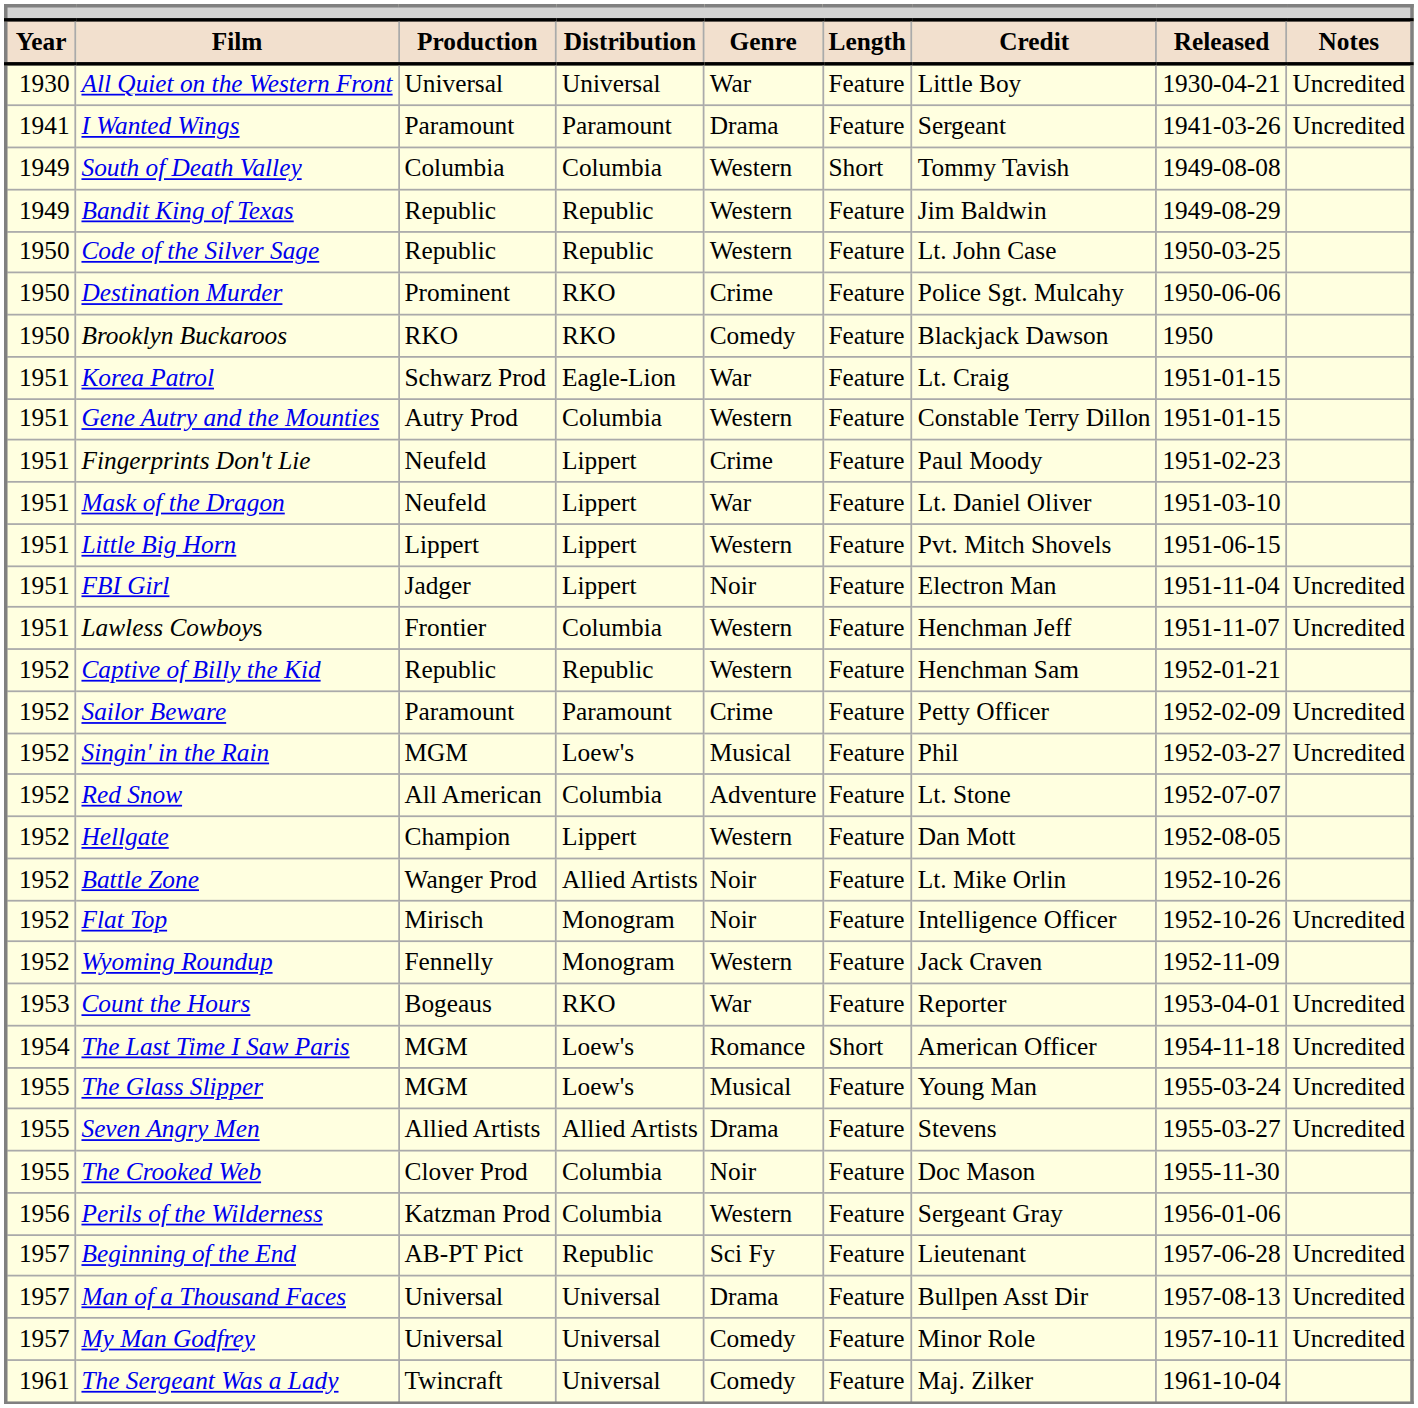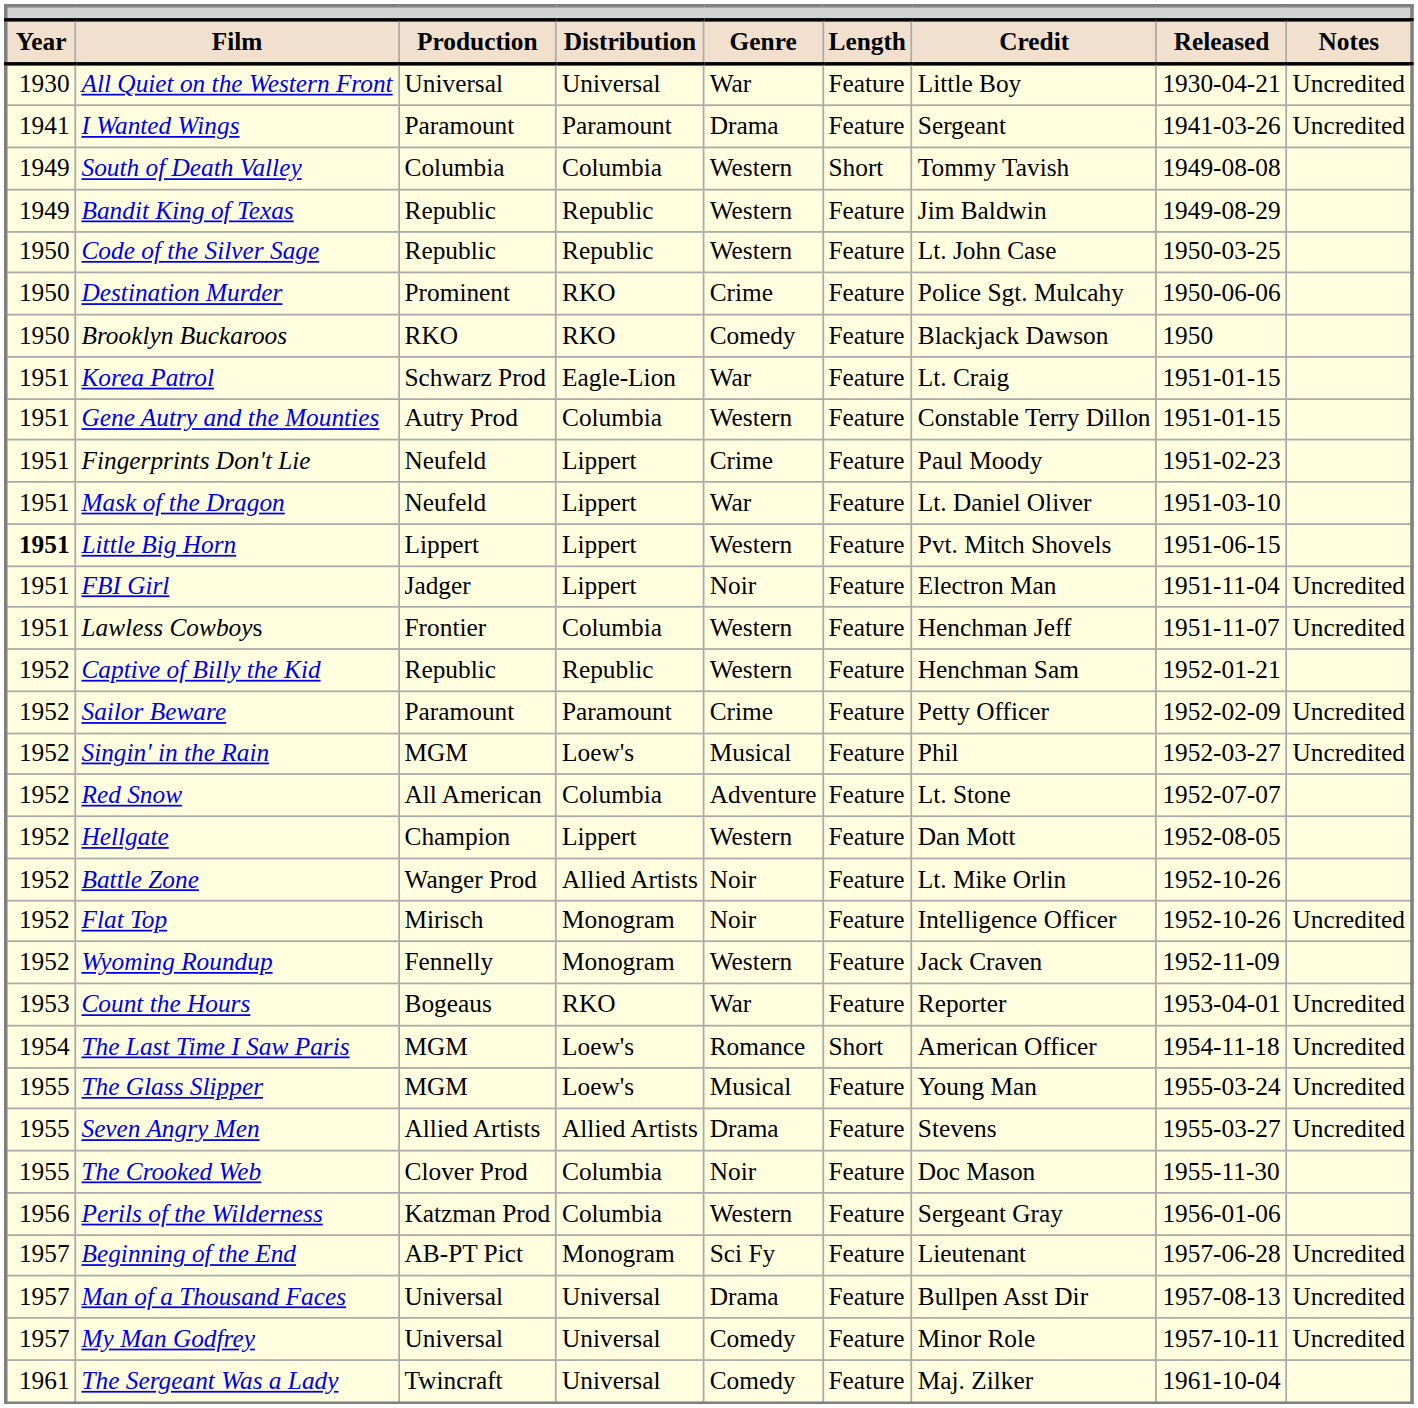(41, 544) normal -> (41, 544) bold
(608, 1255) Republic -> (618, 1255) Monogram
